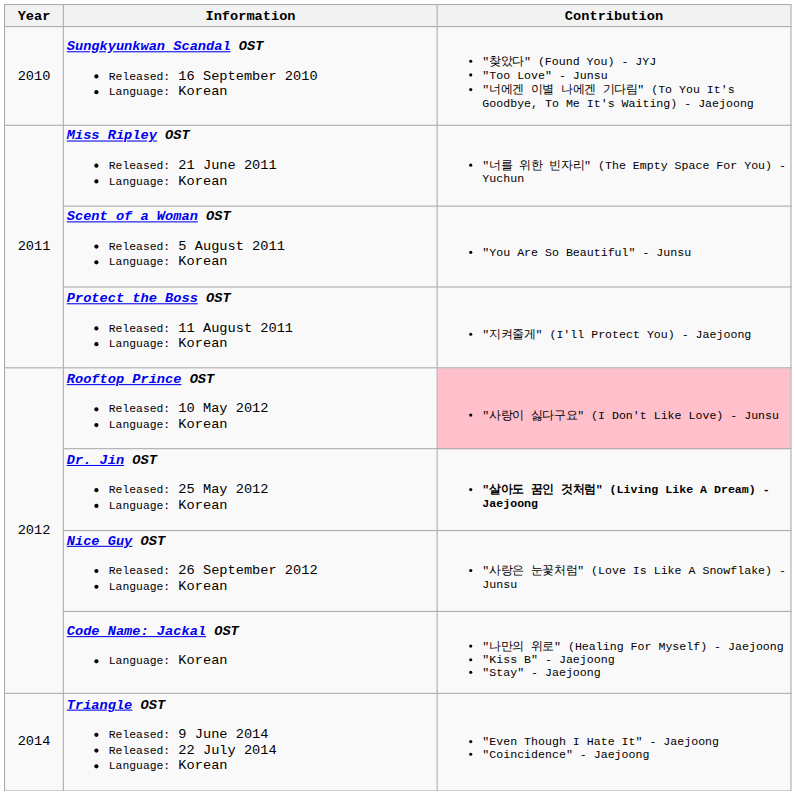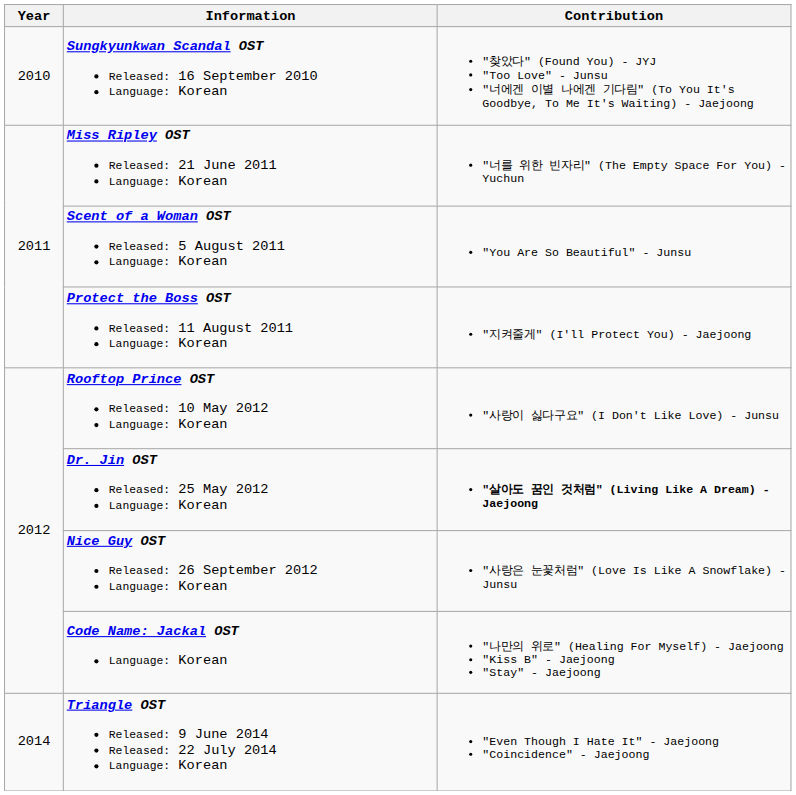(614, 415) pink background -> (614, 415) no background
